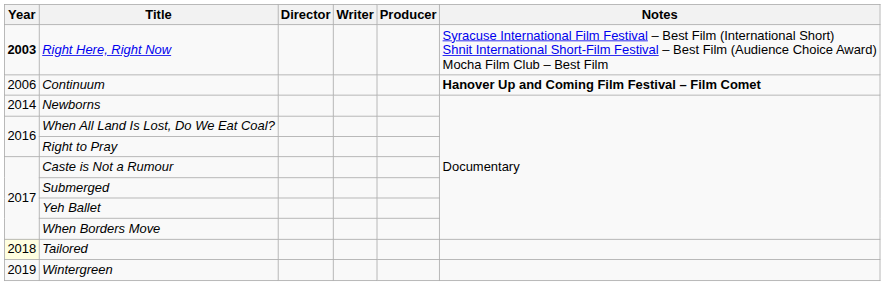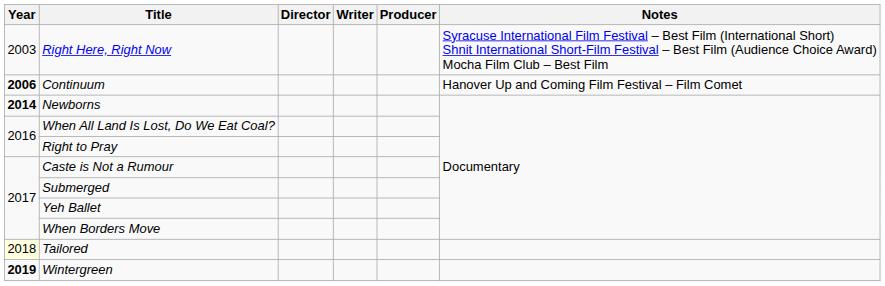(22, 49) bold -> (22, 49) normal
(22, 85) normal -> (22, 85) bold
(602, 85) bold -> (592, 85) normal
(22, 105) normal -> (22, 105) bold
(22, 270) normal -> (22, 270) bold
